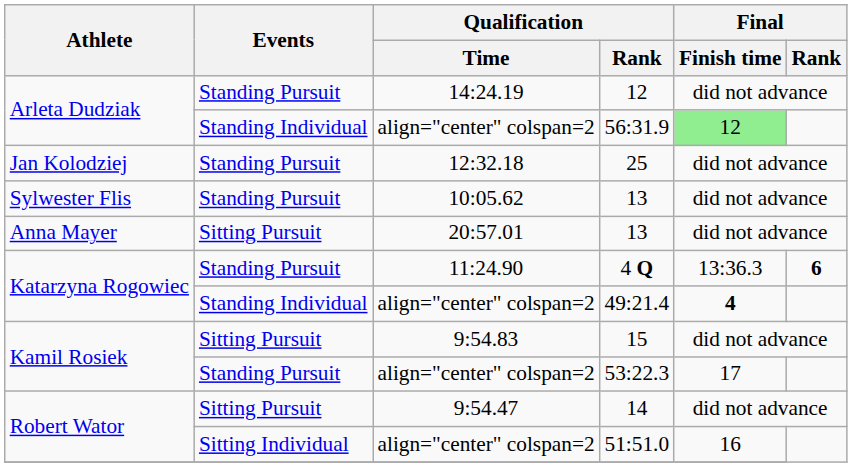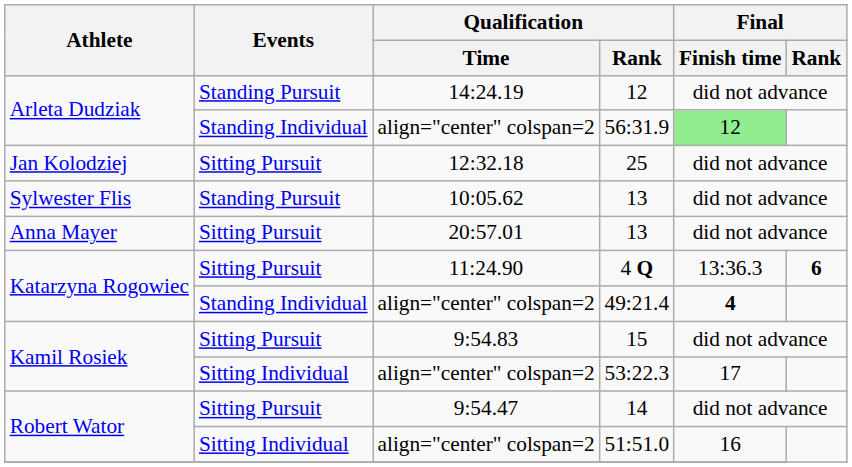(270, 163) Standing Pursuit -> (260, 163) Sitting Pursuit
(270, 268) Standing Pursuit -> (260, 268) Sitting Pursuit
(270, 373) Standing Pursuit -> (274, 373) Sitting Individual
